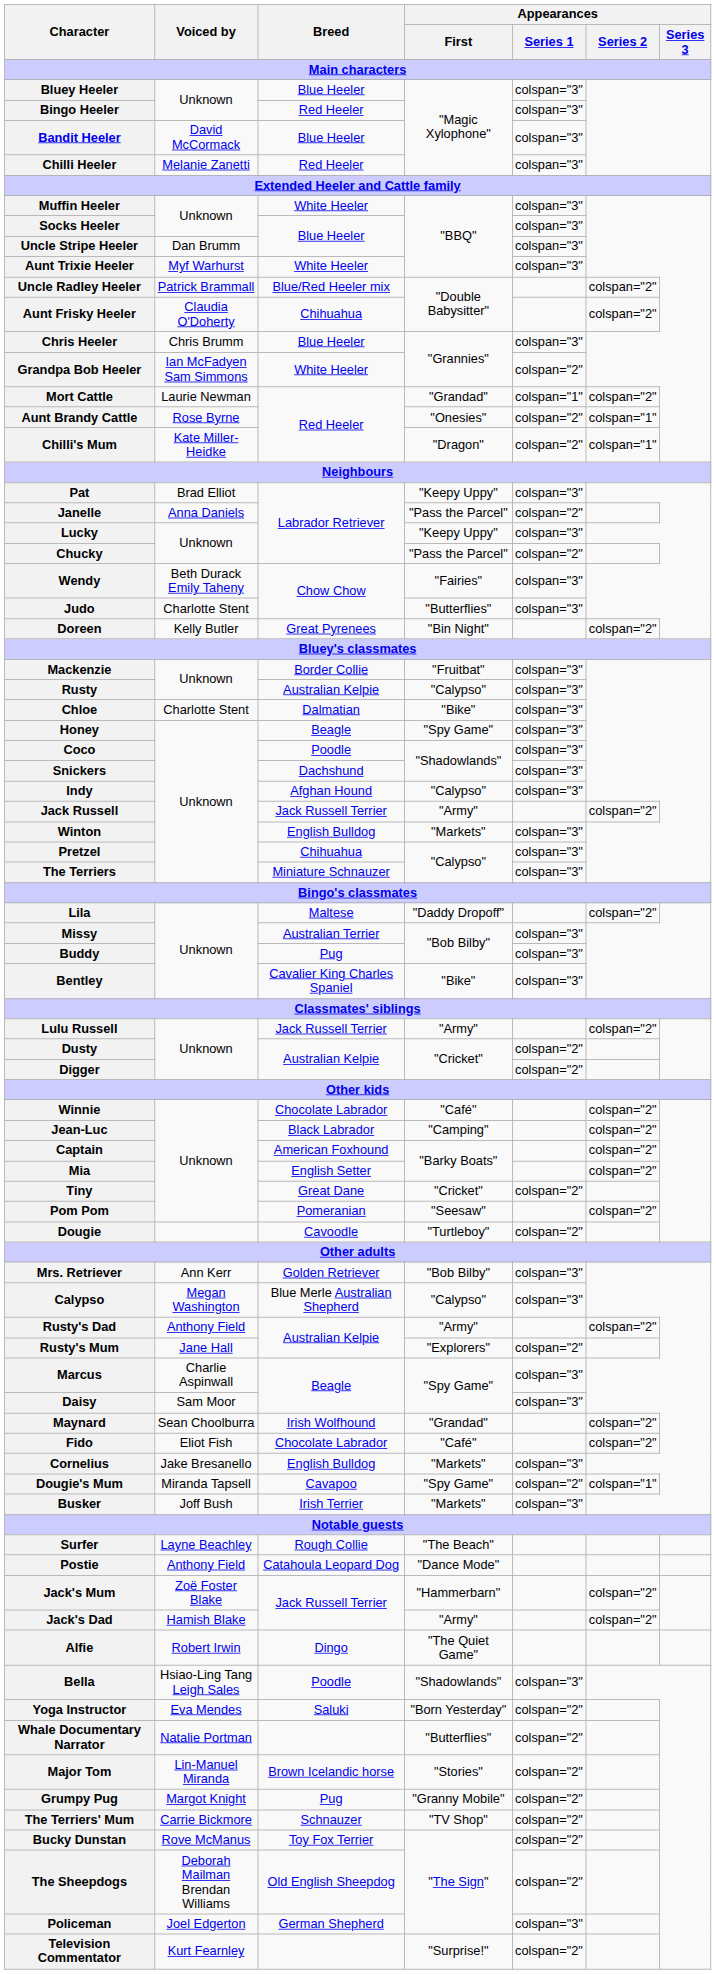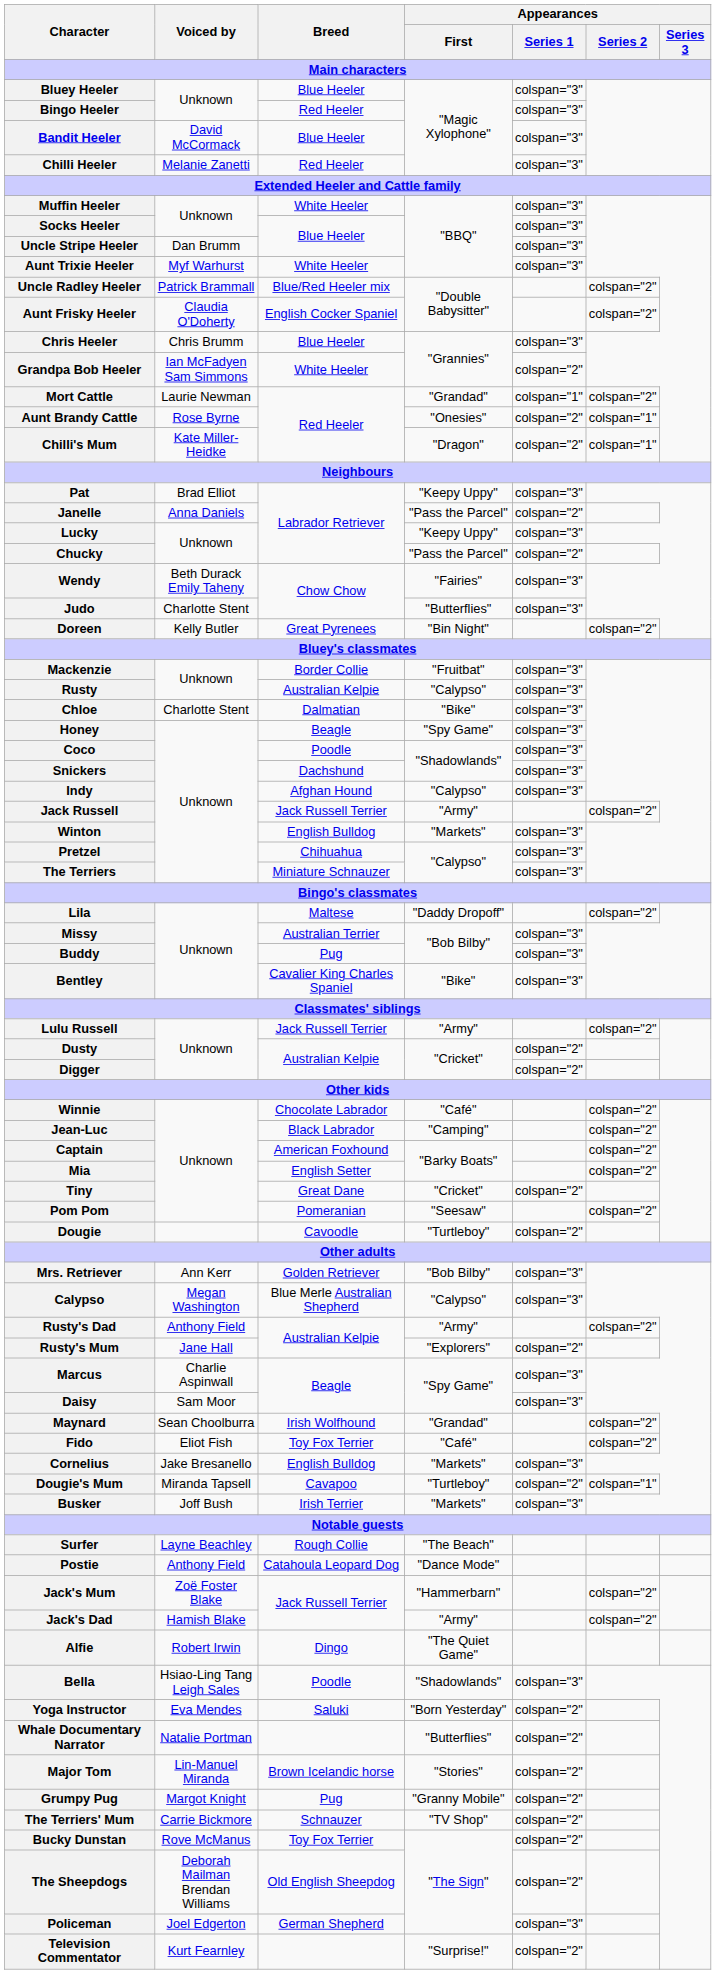(331, 314) Chihuahua -> (331, 314) English Cocker Spaniel
(331, 1443) Chocolate Labrador -> (331, 1443) Toy Fox Terrier
(458, 1484) "Spy Game" -> (458, 1484) "Turtleboy"
